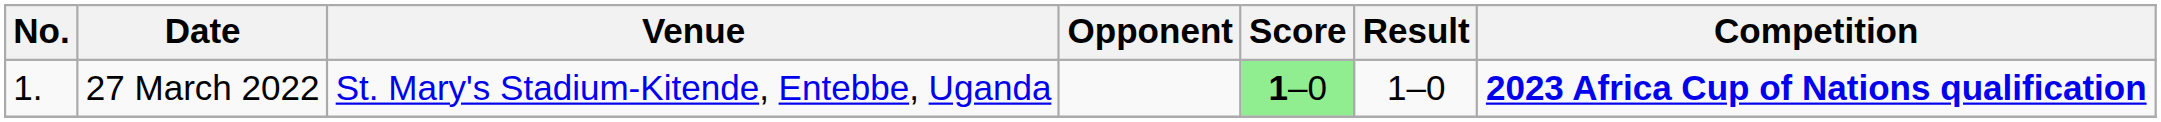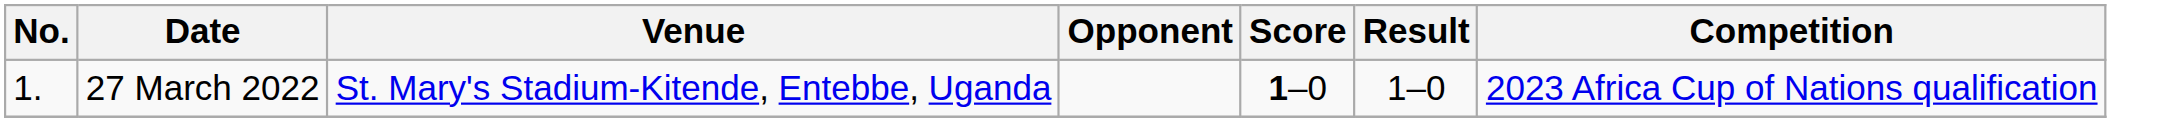(1298, 87) lightgreen background -> (1298, 87) no background
(1816, 87) bold -> (1792, 87) normal
